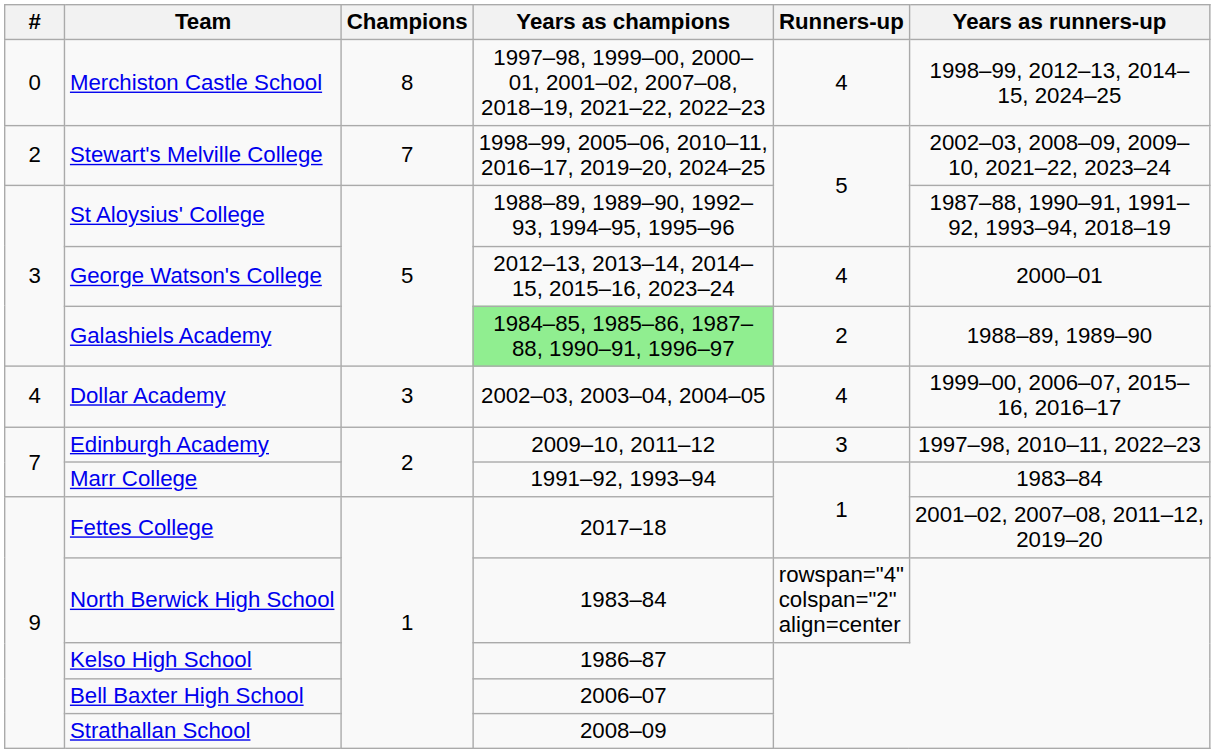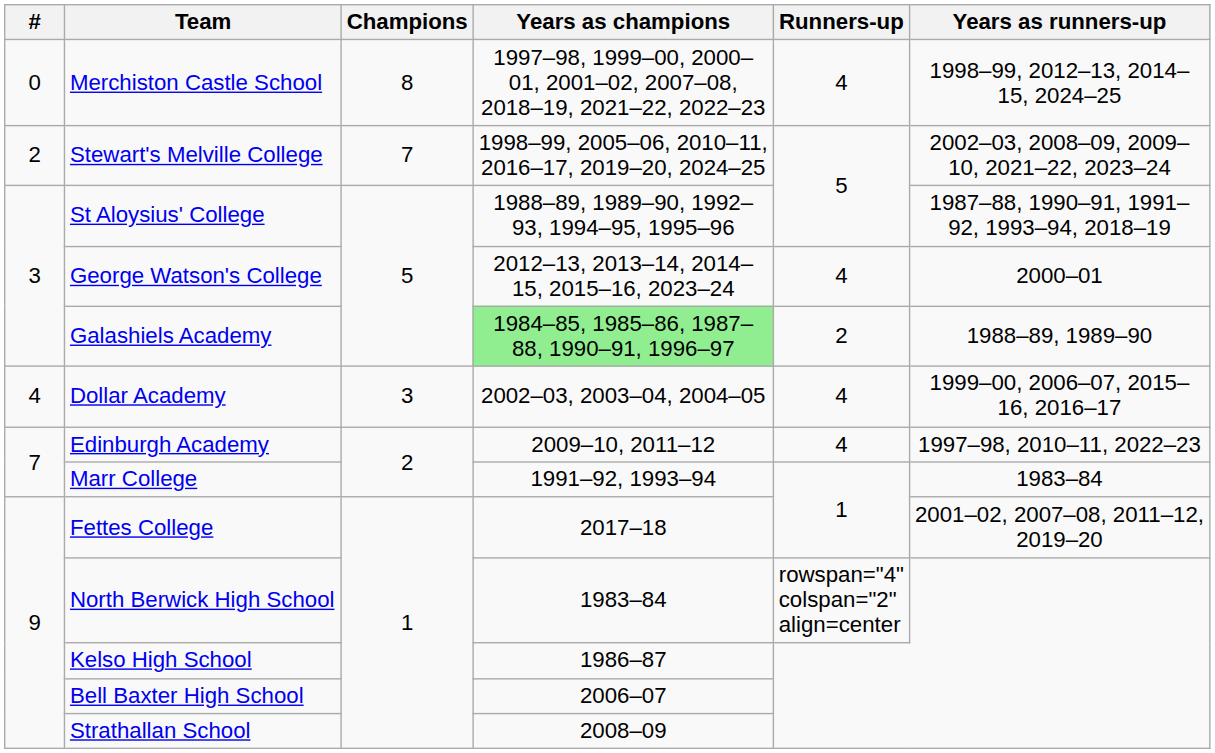(841, 444) 3 -> (841, 444) 4
